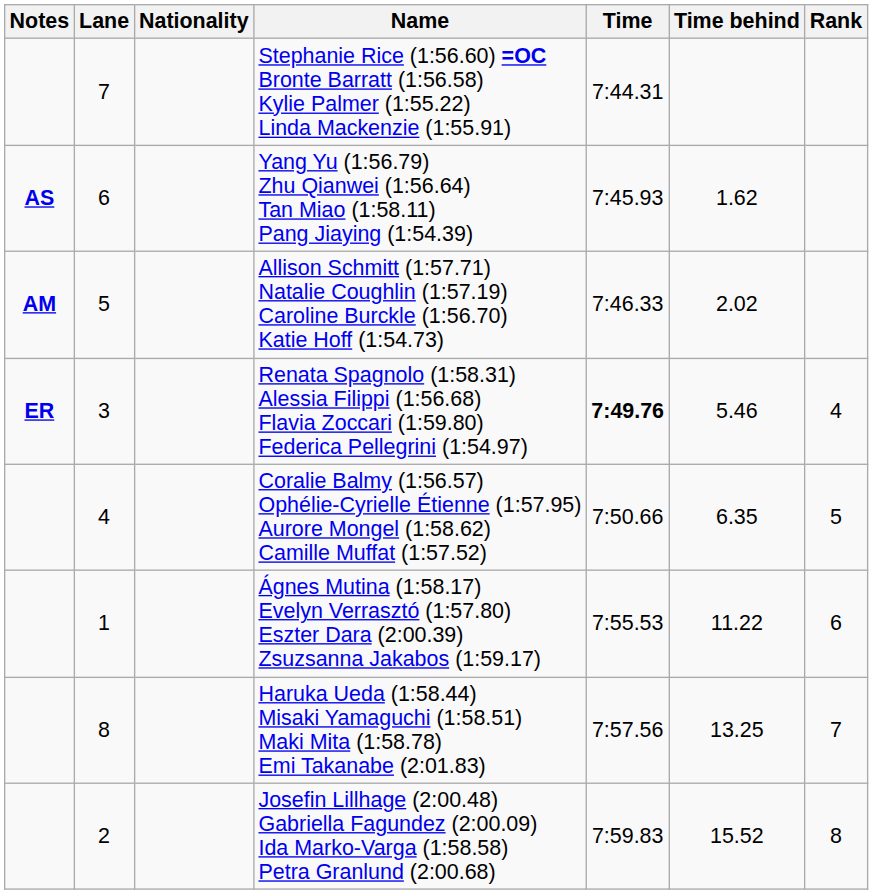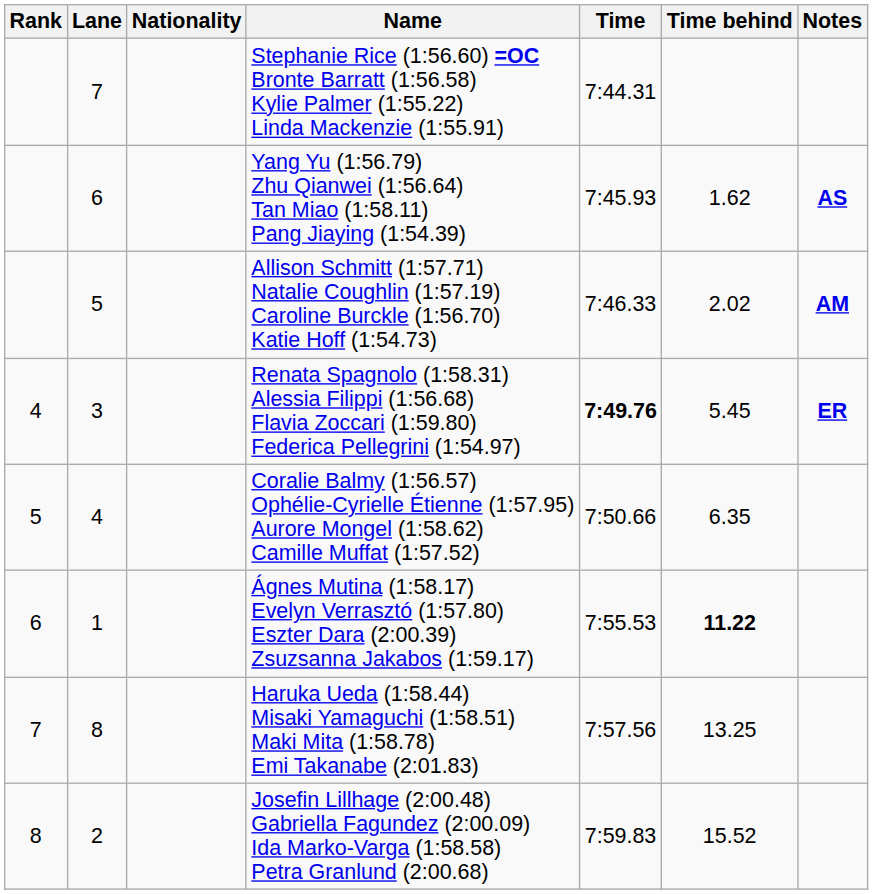columns swapped: (836, 21) <-> (39, 21)
(737, 410) 5.46 -> (730, 410) 5.45
(737, 623) normal -> (730, 623) bold
